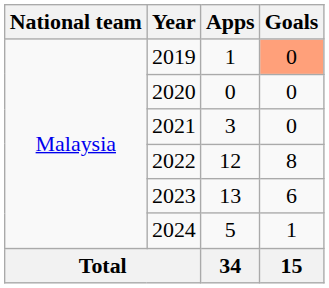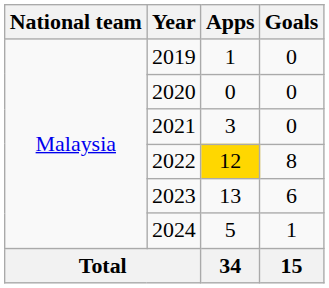(292, 56) lightsalmon background -> (292, 56) no background
(230, 160) no background -> (230, 160) gold background
